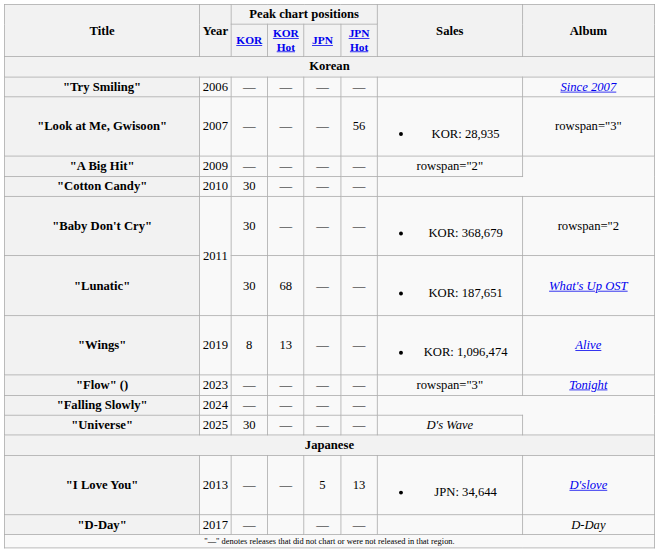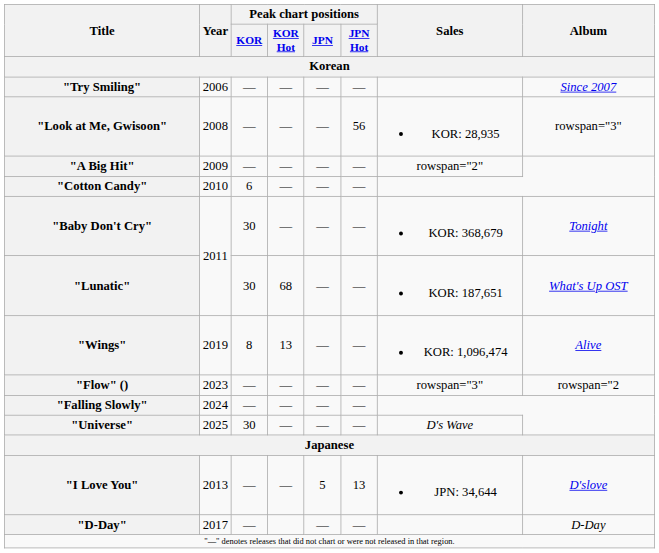(215, 126) 2007 -> (215, 126) 2008
(249, 186) 30 -> (249, 186) 6
(588, 226) rowspan="2 -> (588, 226) Tonight
(588, 385) Tonight -> (588, 385) rowspan="2
